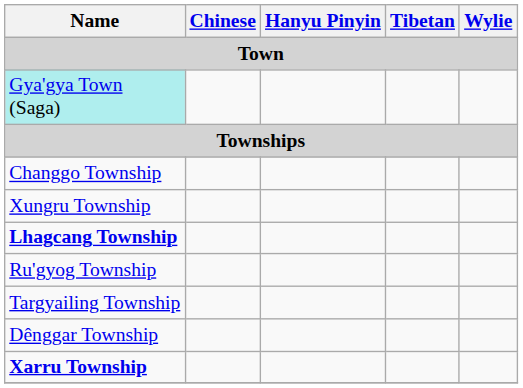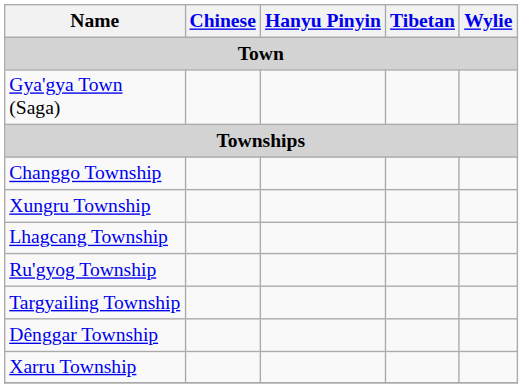(66, 97) paleturquoise background -> (66, 97) no background
(93, 237) bold -> (89, 237) normal
(78, 367) bold -> (73, 367) normal
